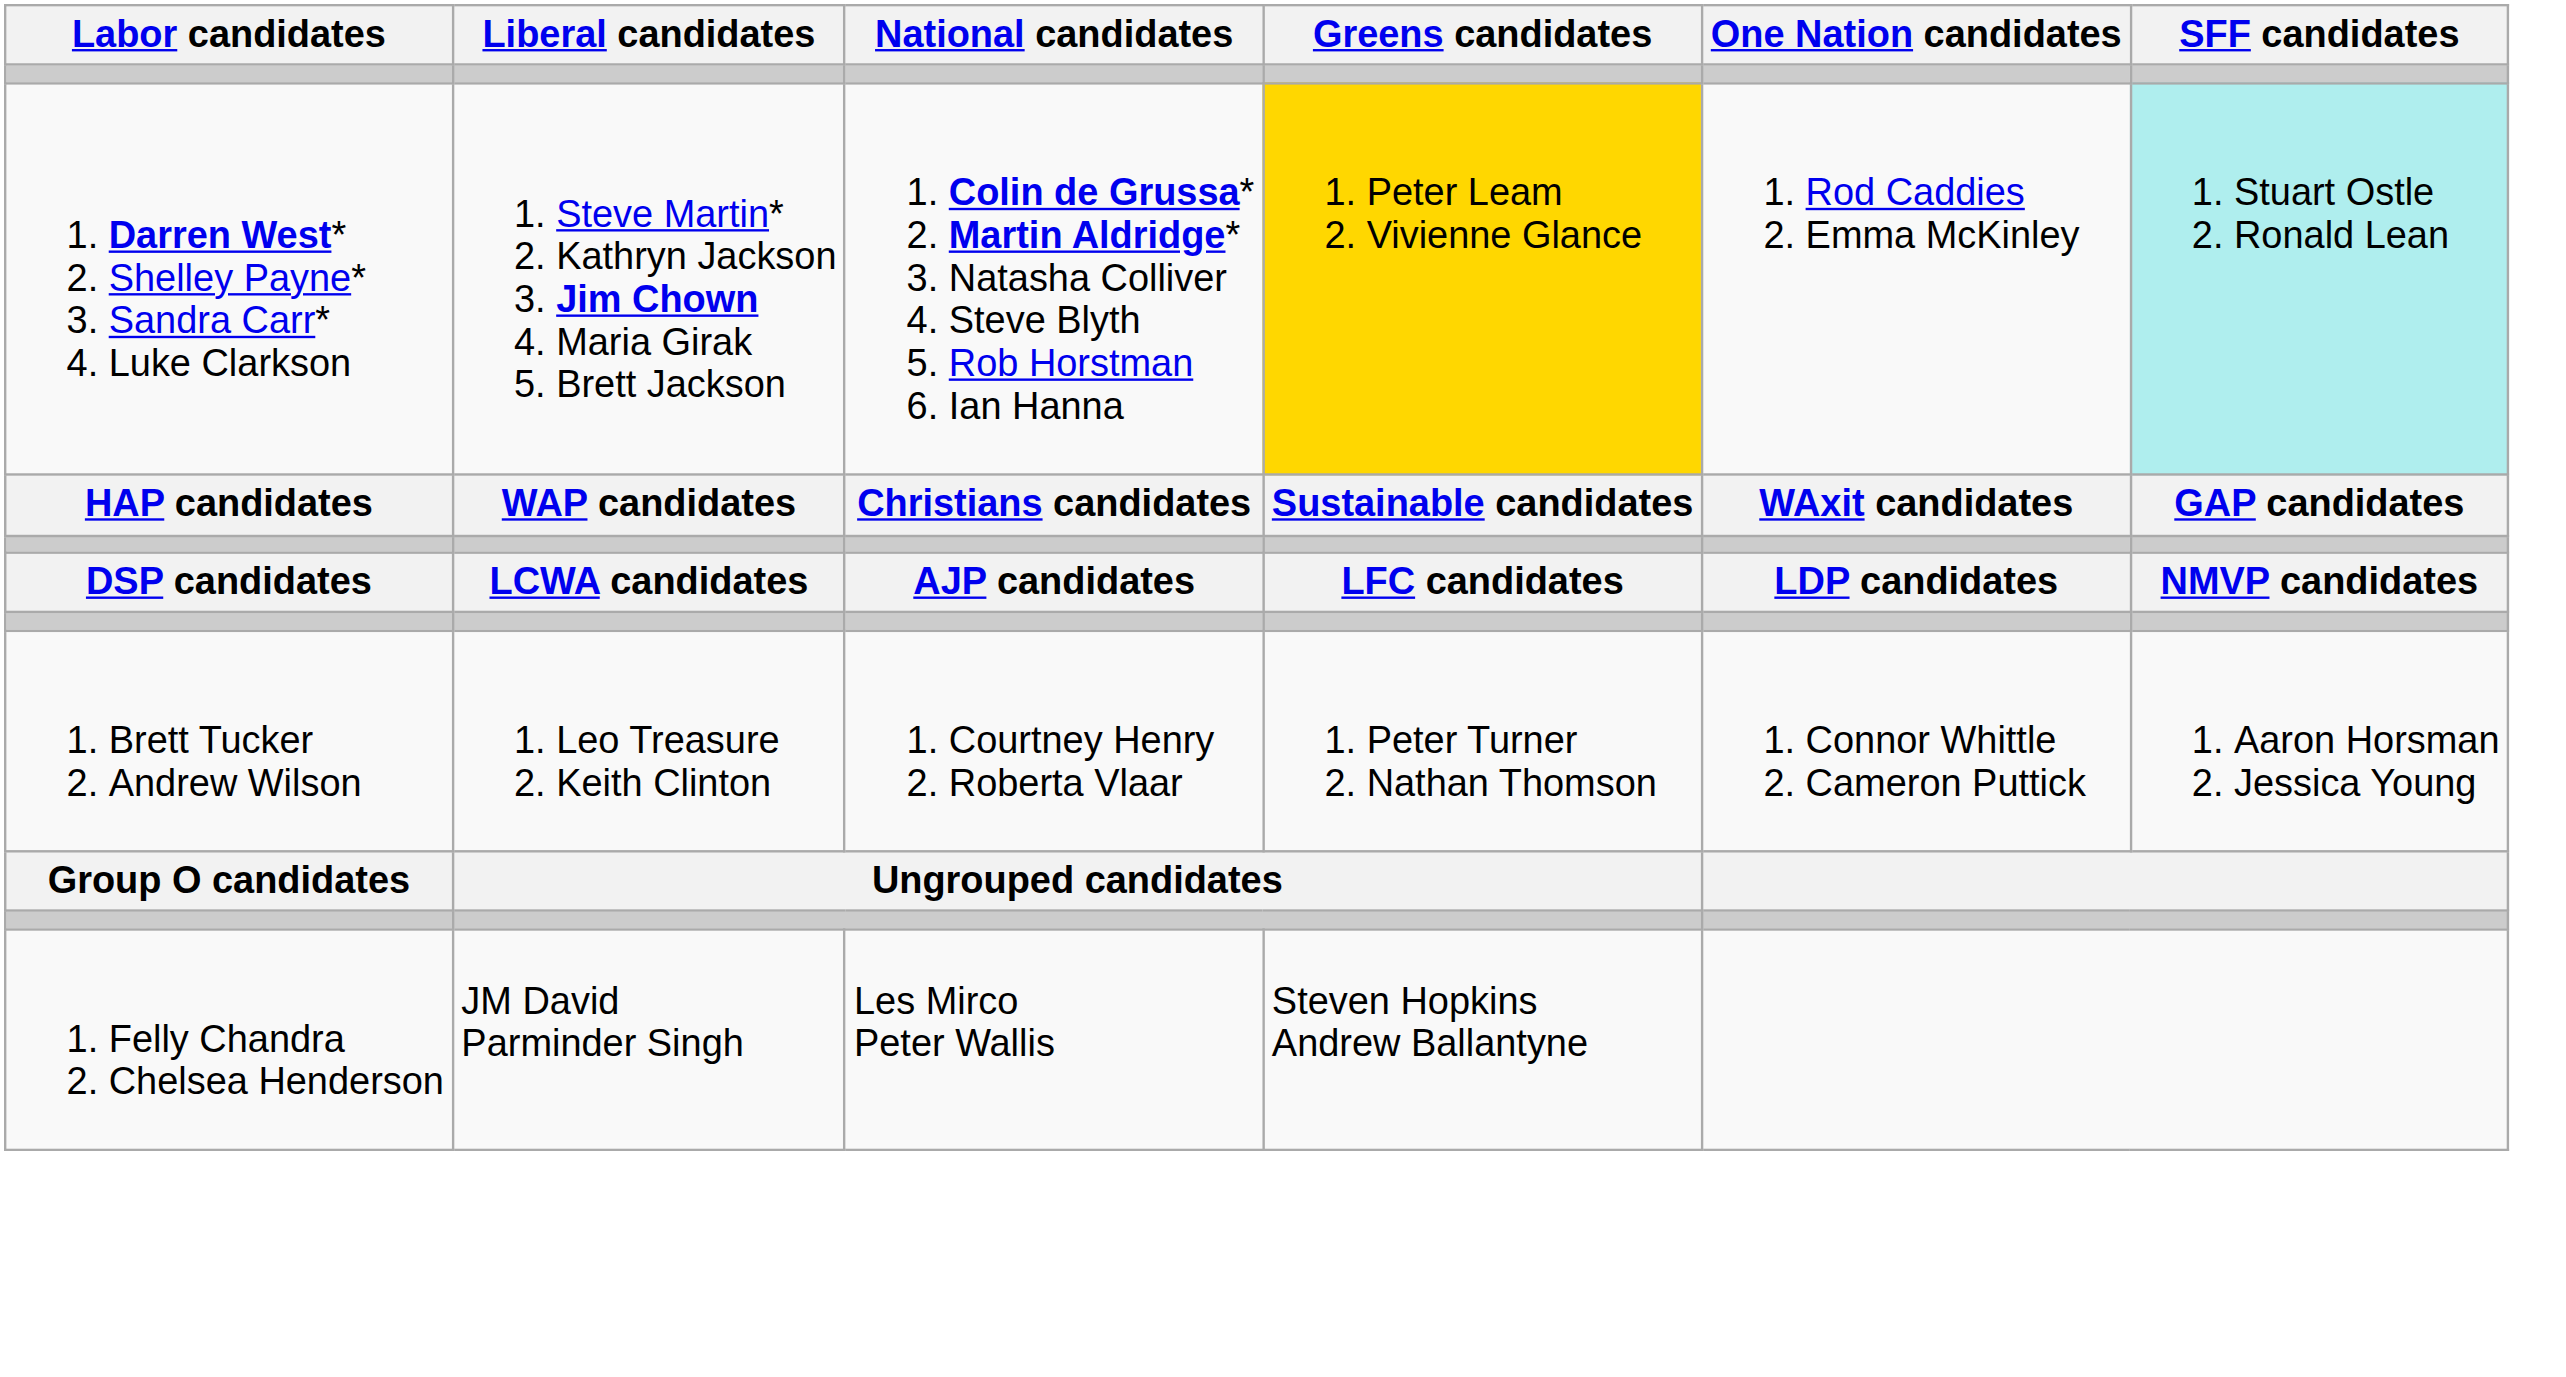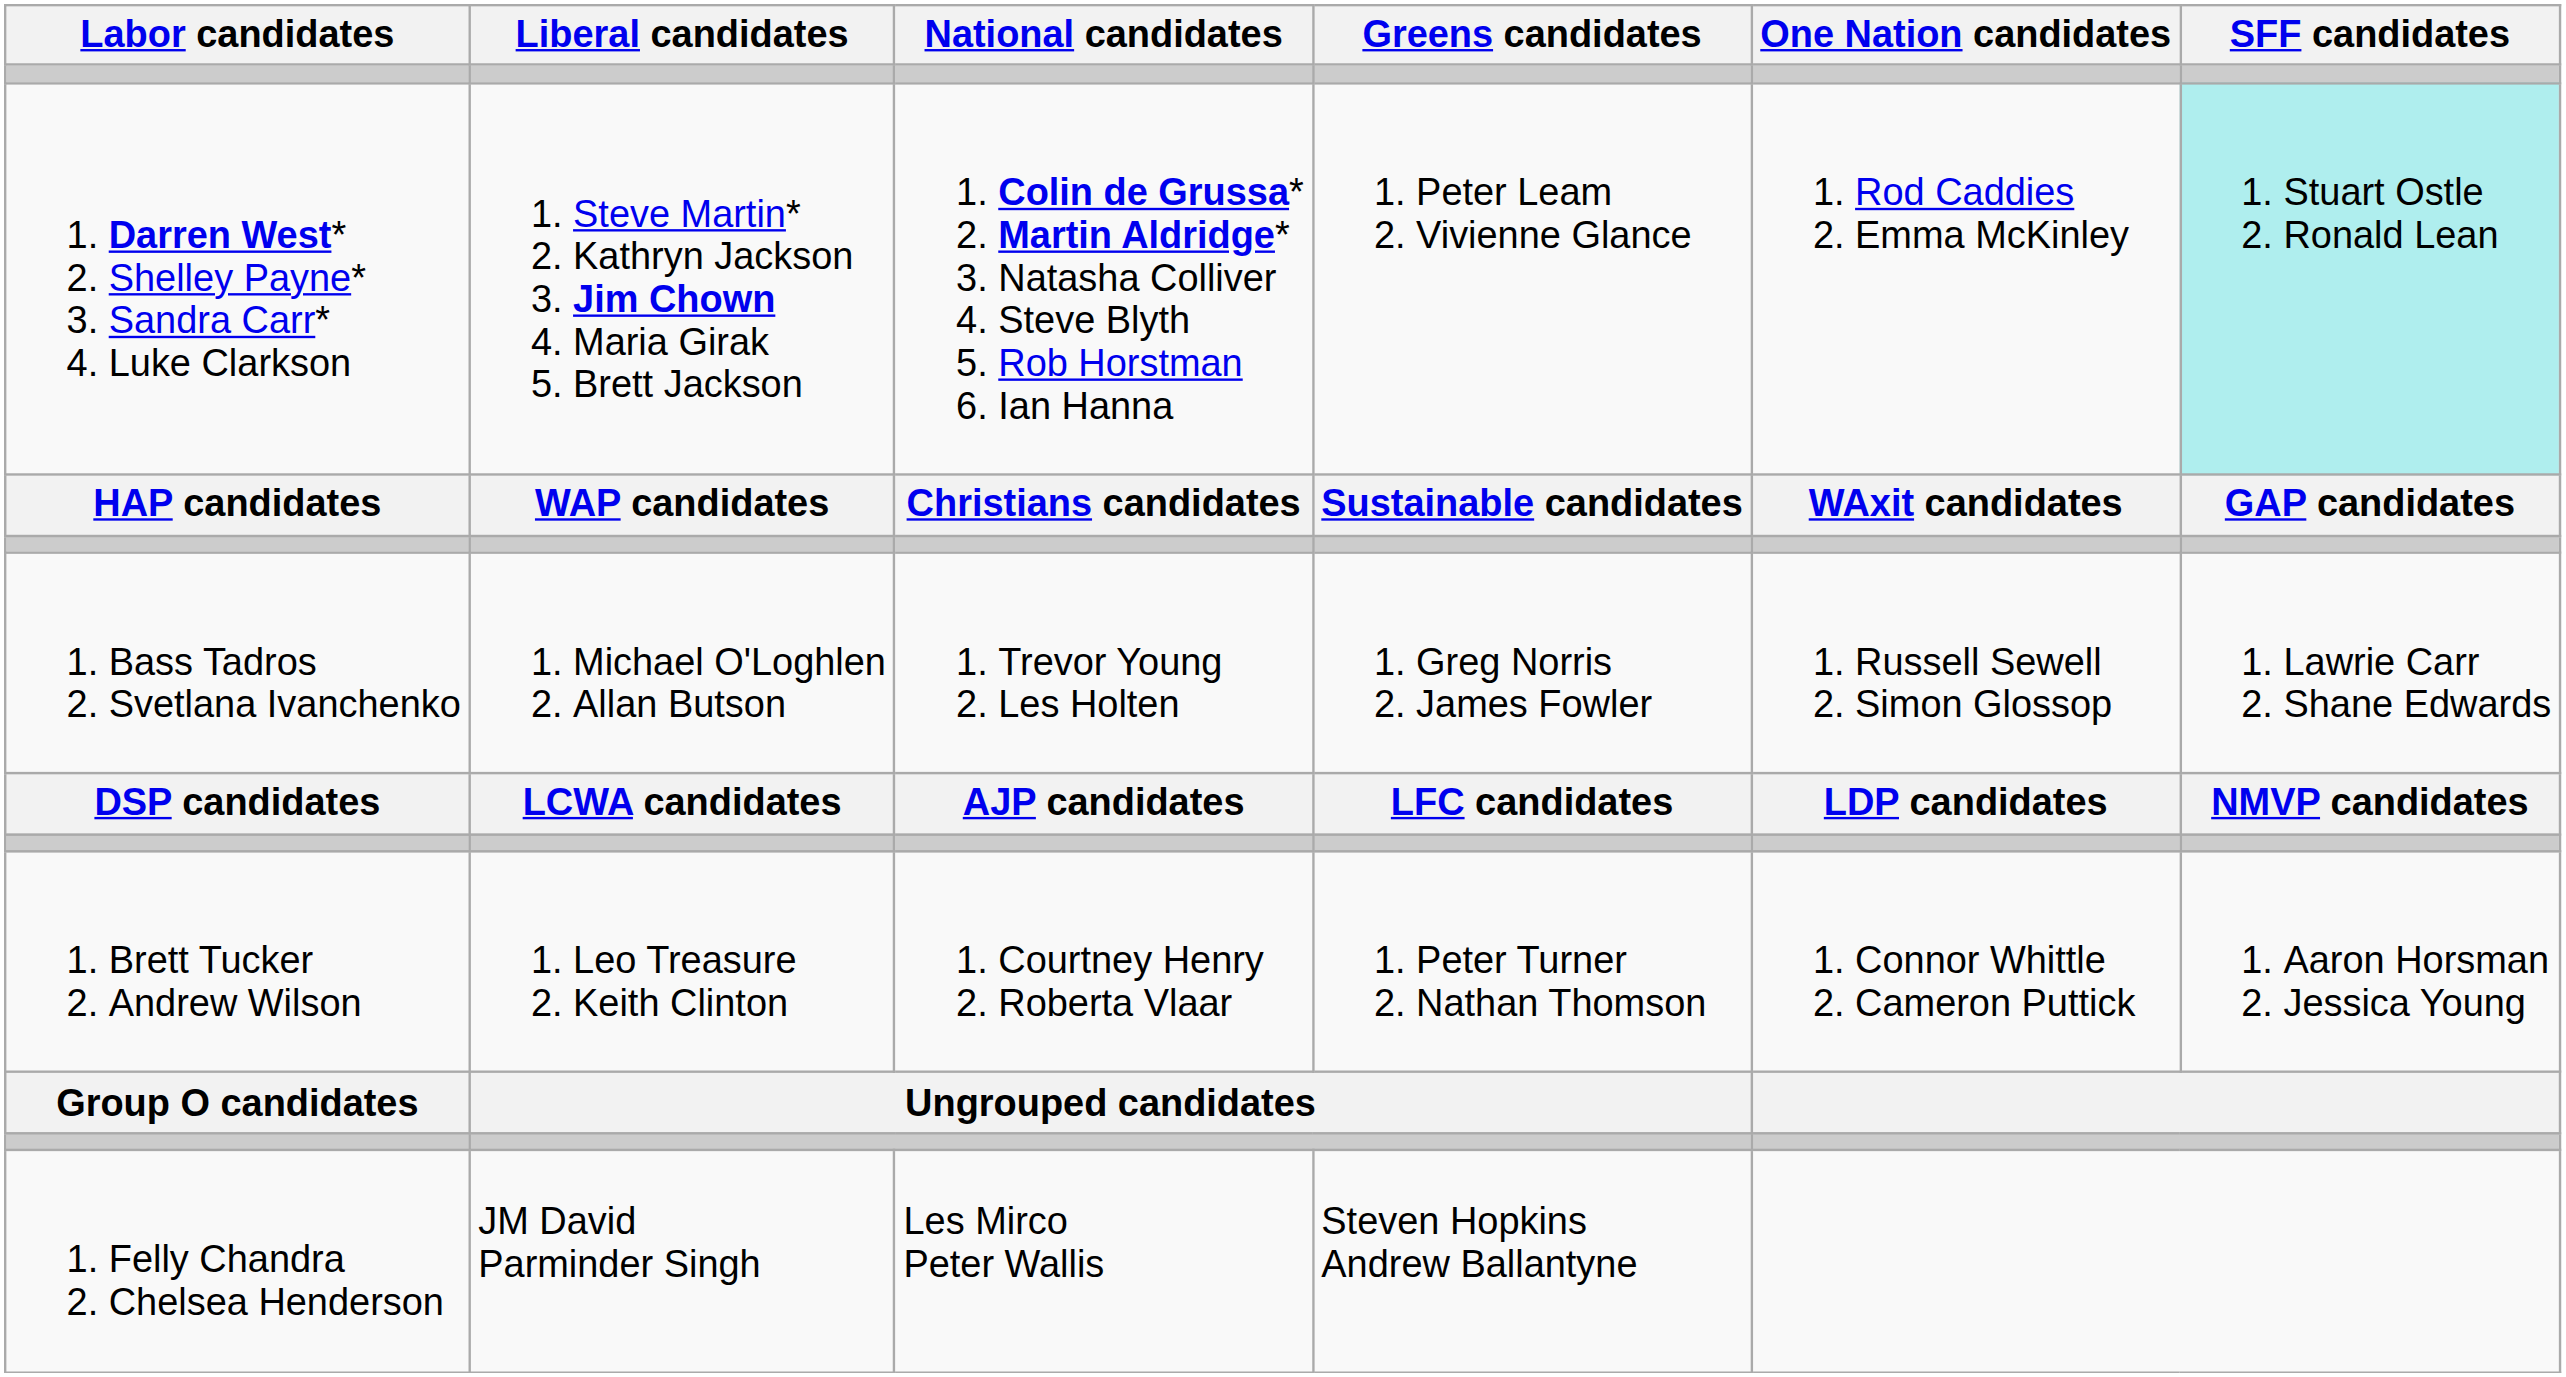(1483, 215) gold background -> (1532, 215) no background
+ row: (237, 684)
